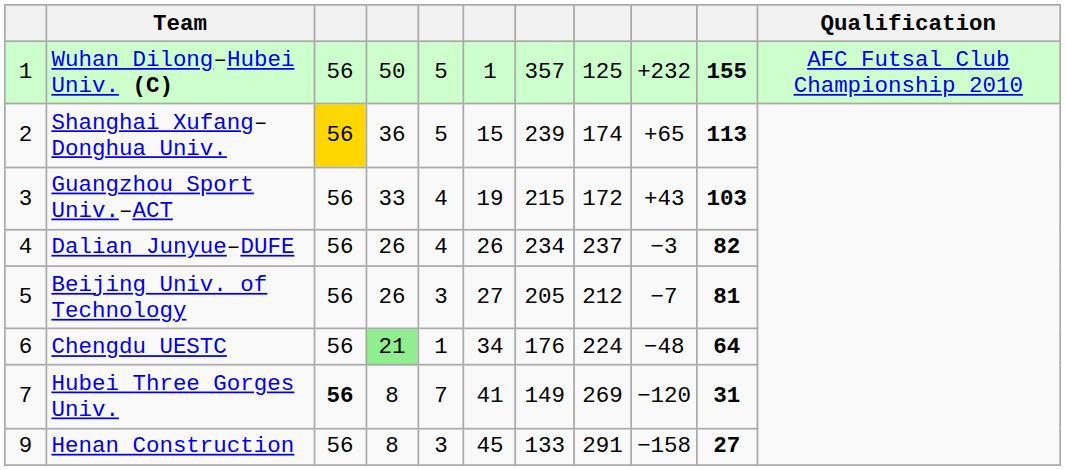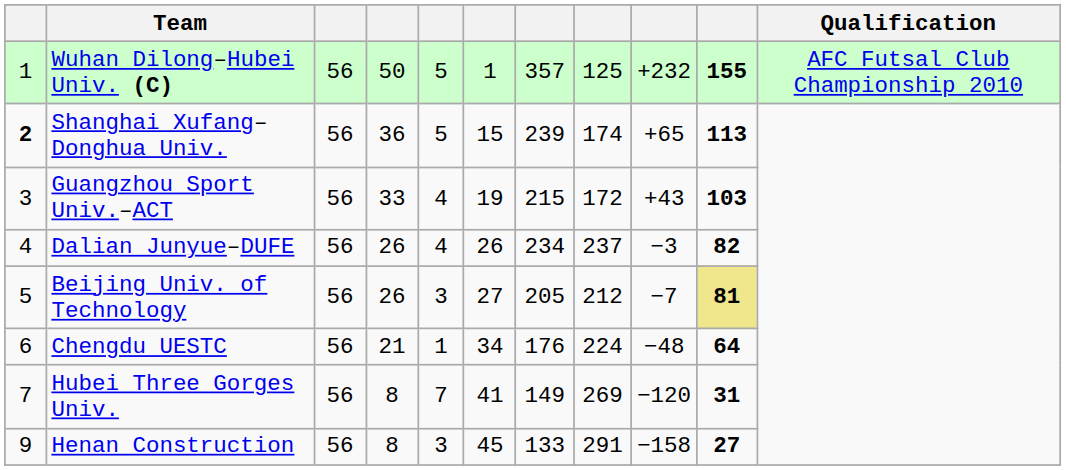(25, 135) normal -> (25, 135) bold
(340, 135) gold background -> (340, 135) no background
(727, 297) no background -> (727, 297) khaki background
(392, 347) lightgreen background -> (392, 347) no background
(340, 397) bold -> (340, 397) normal
